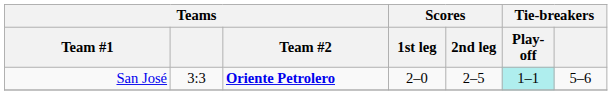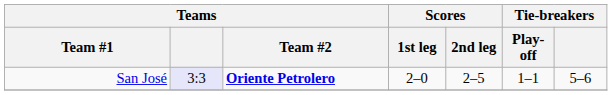(197, 78) no background -> (197, 78) lavender background
(528, 78) paleturquoise background -> (528, 78) no background
